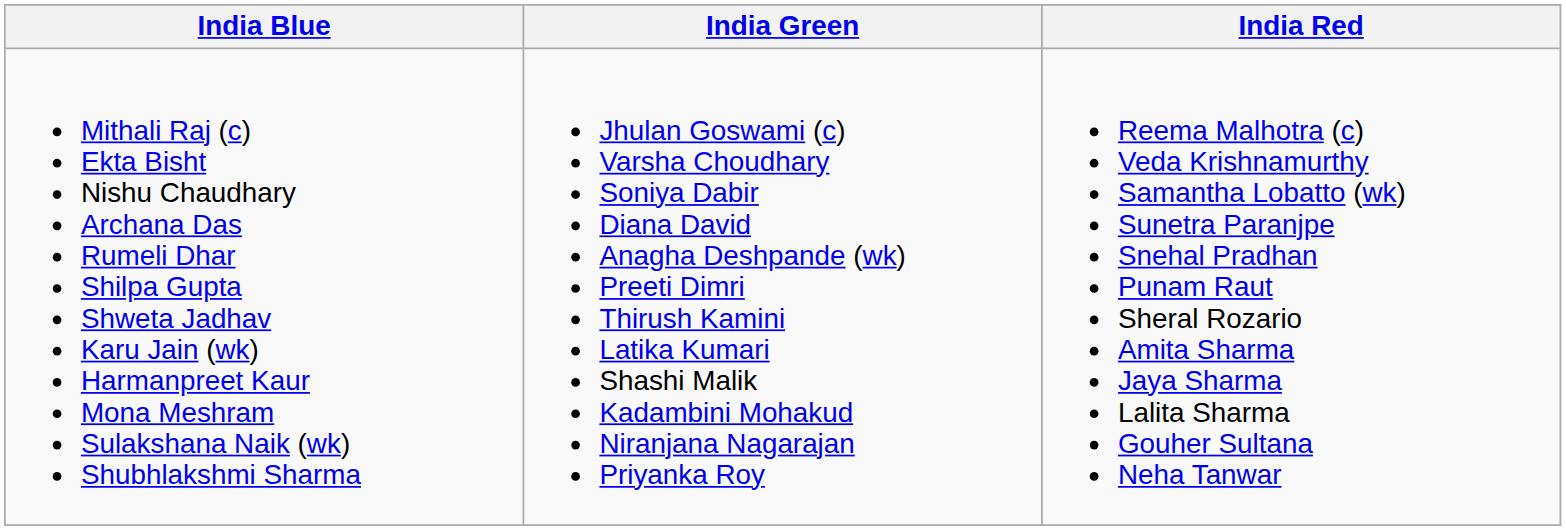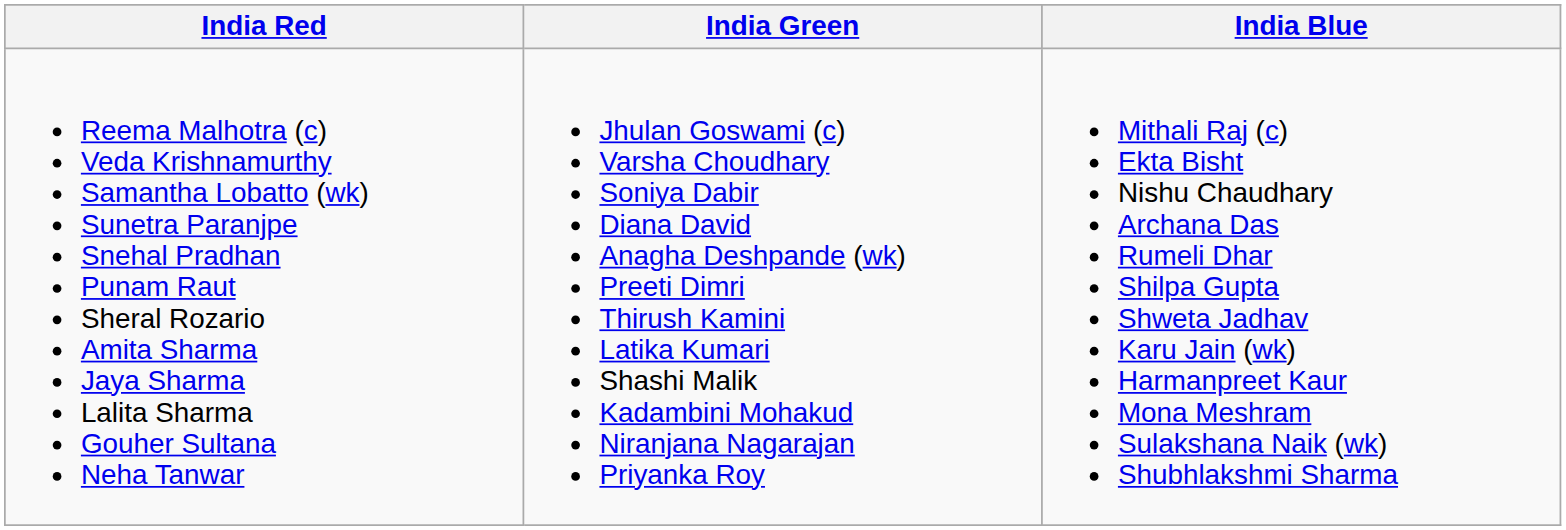columns swapped: (264, 26) <-> (1301, 26)
